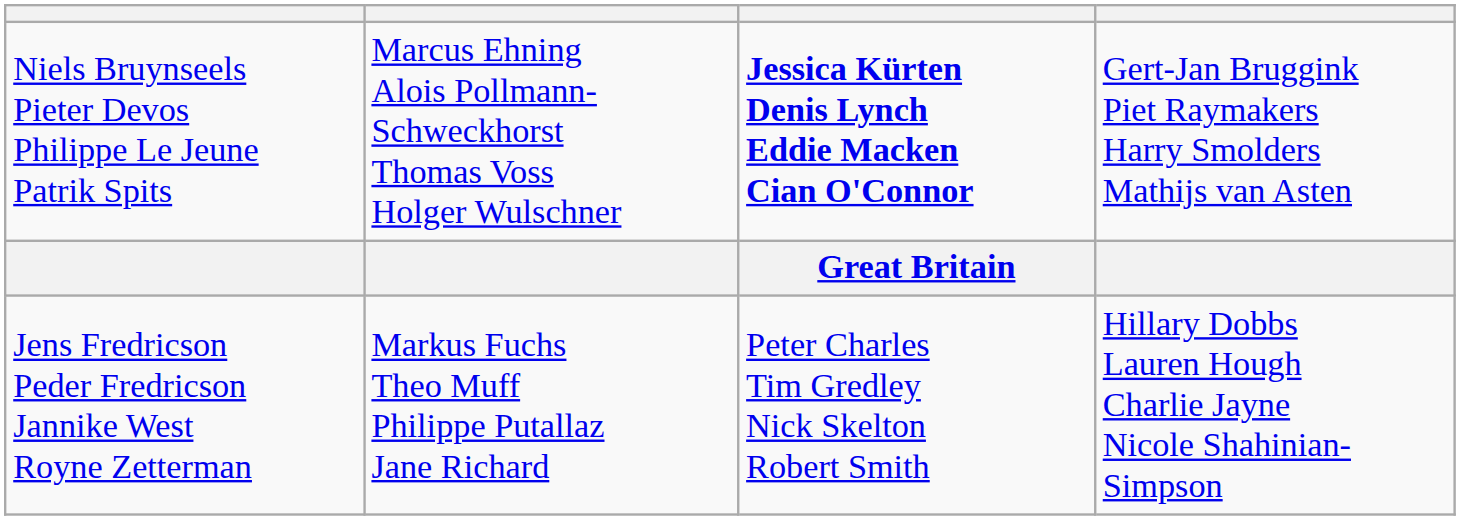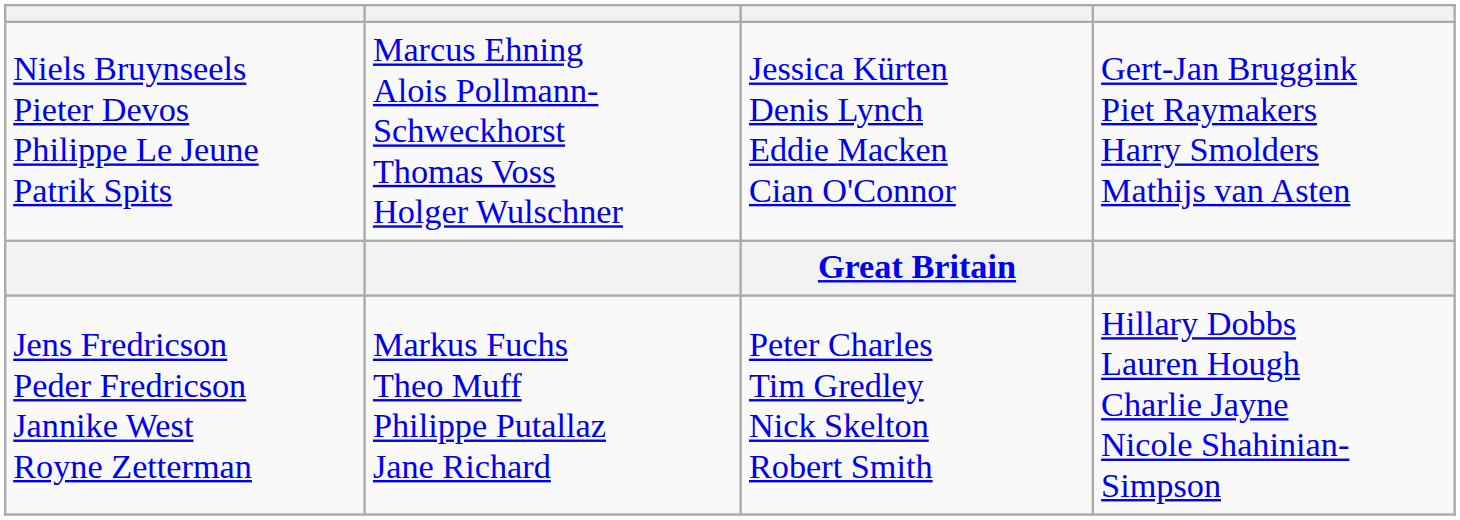(860, 130) bold -> (852, 130) normal
